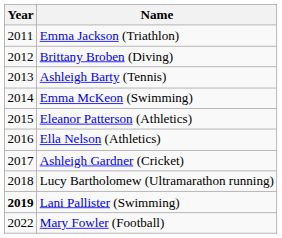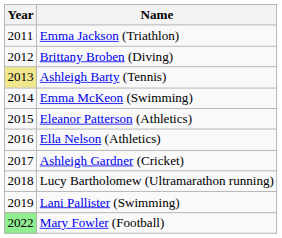(21, 77) no background -> (21, 77) khaki background
(21, 202) bold -> (21, 202) normal
(21, 222) no background -> (21, 222) lightgreen background
